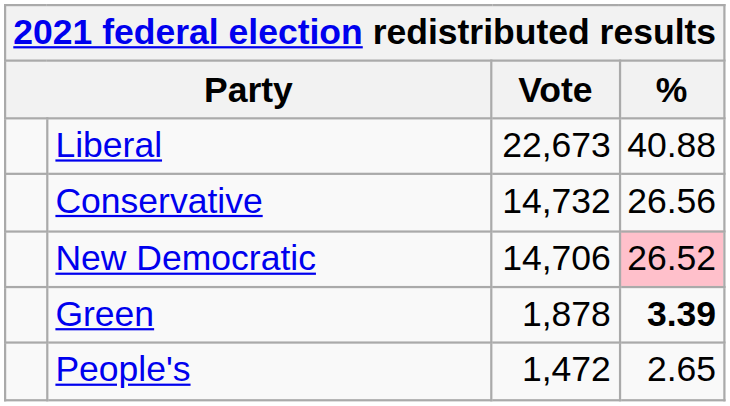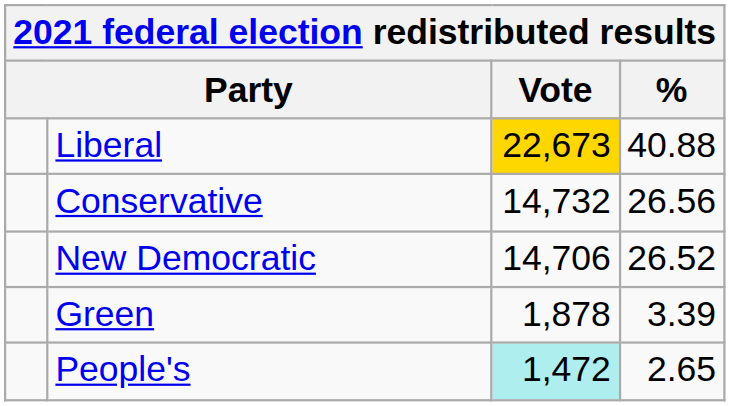(557, 145) no background -> (557, 145) gold background
(672, 257) pink background -> (672, 257) no background
(682, 314) bold -> (682, 314) normal
(566, 370) no background -> (566, 370) paleturquoise background
